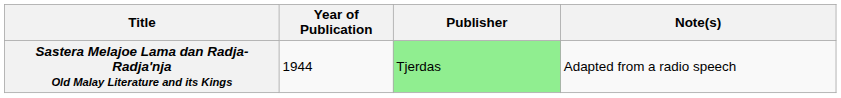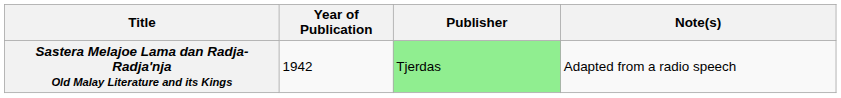(297, 66) 1944 -> (297, 66) 1942
